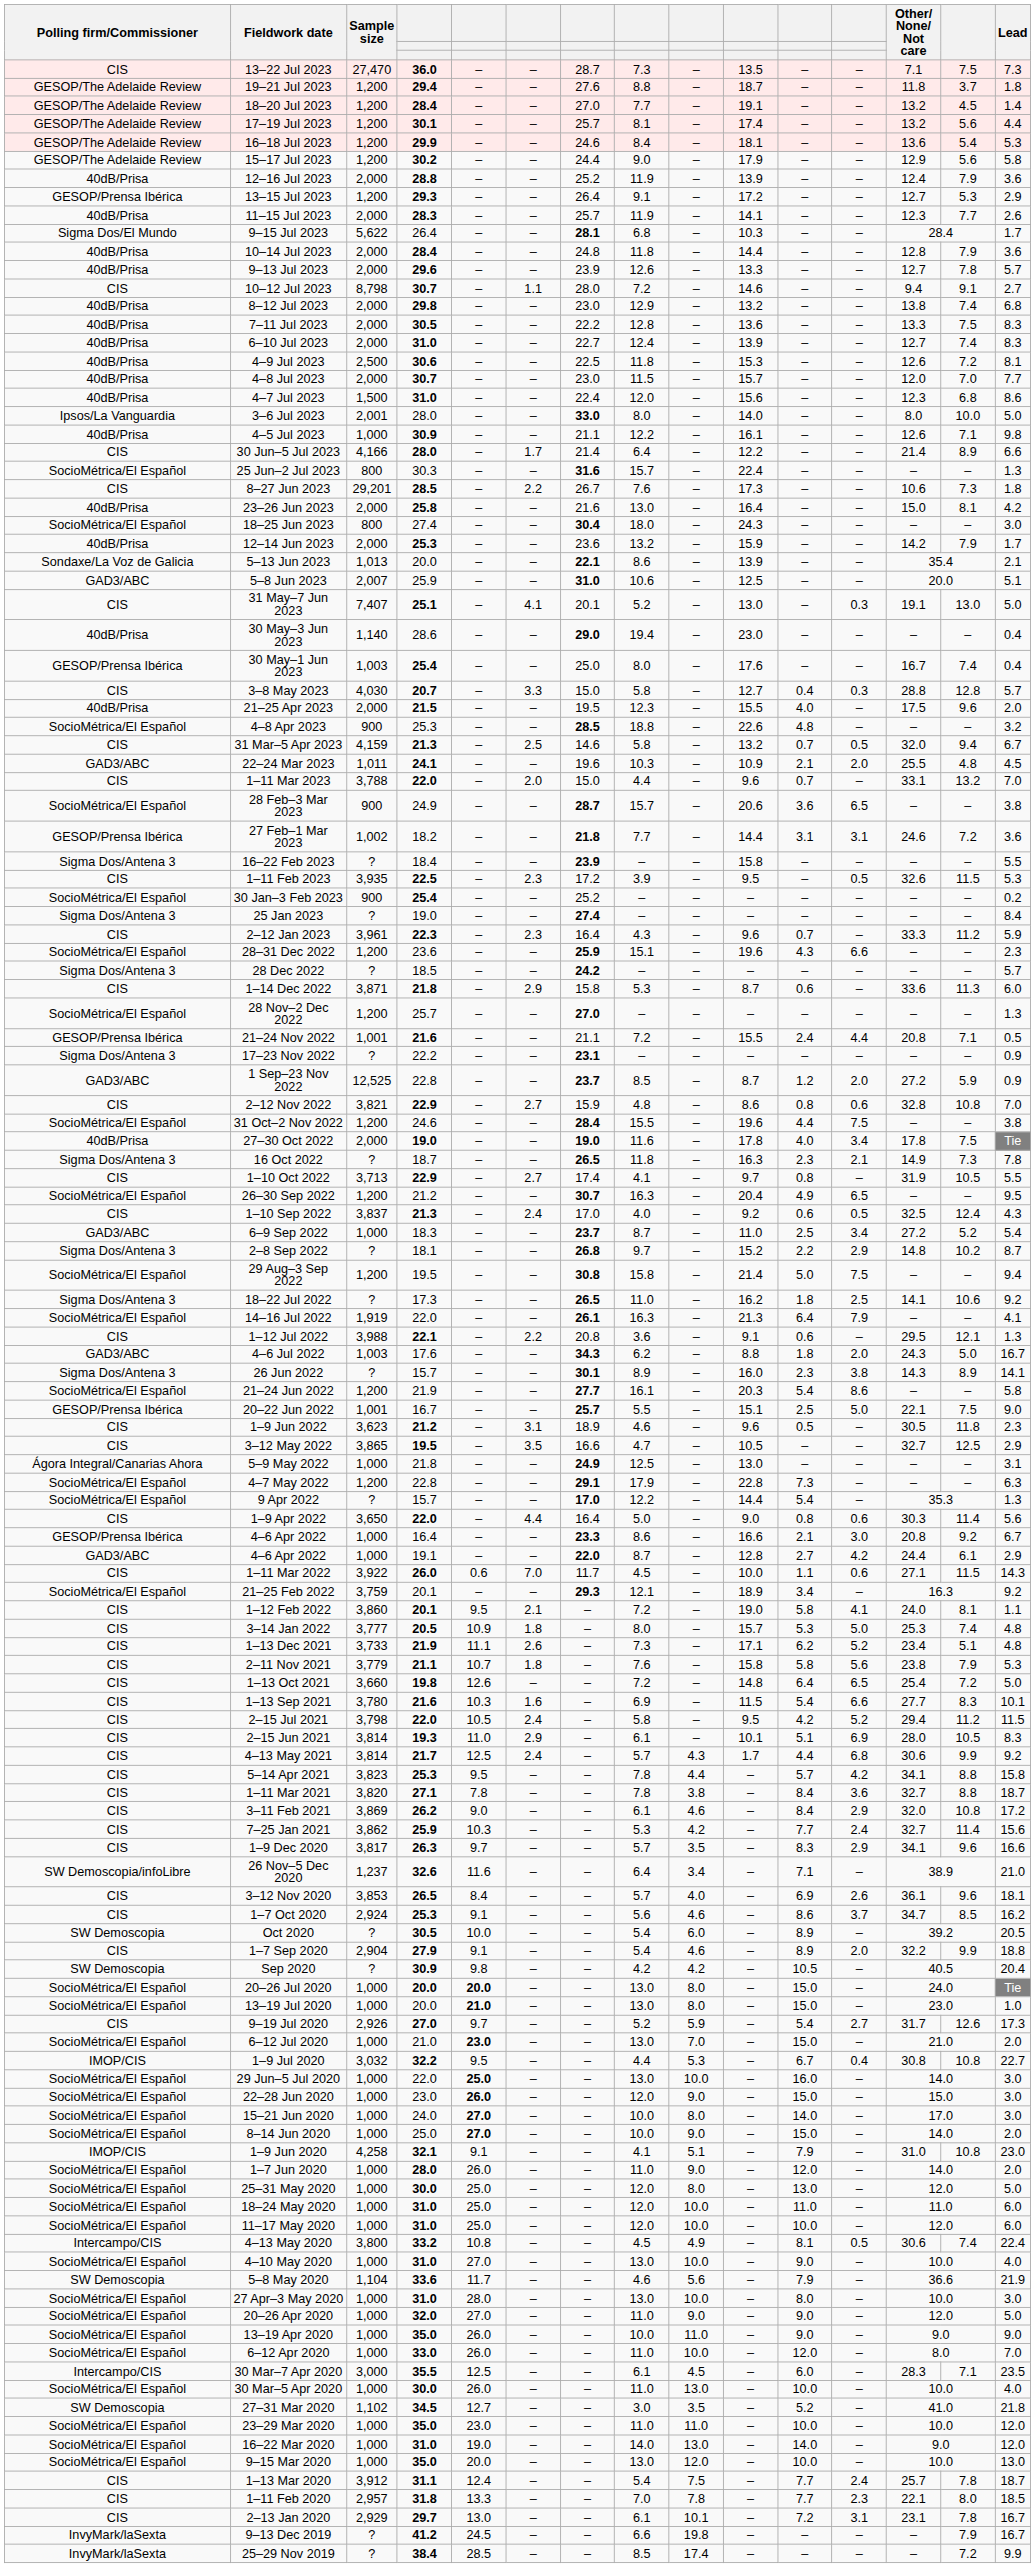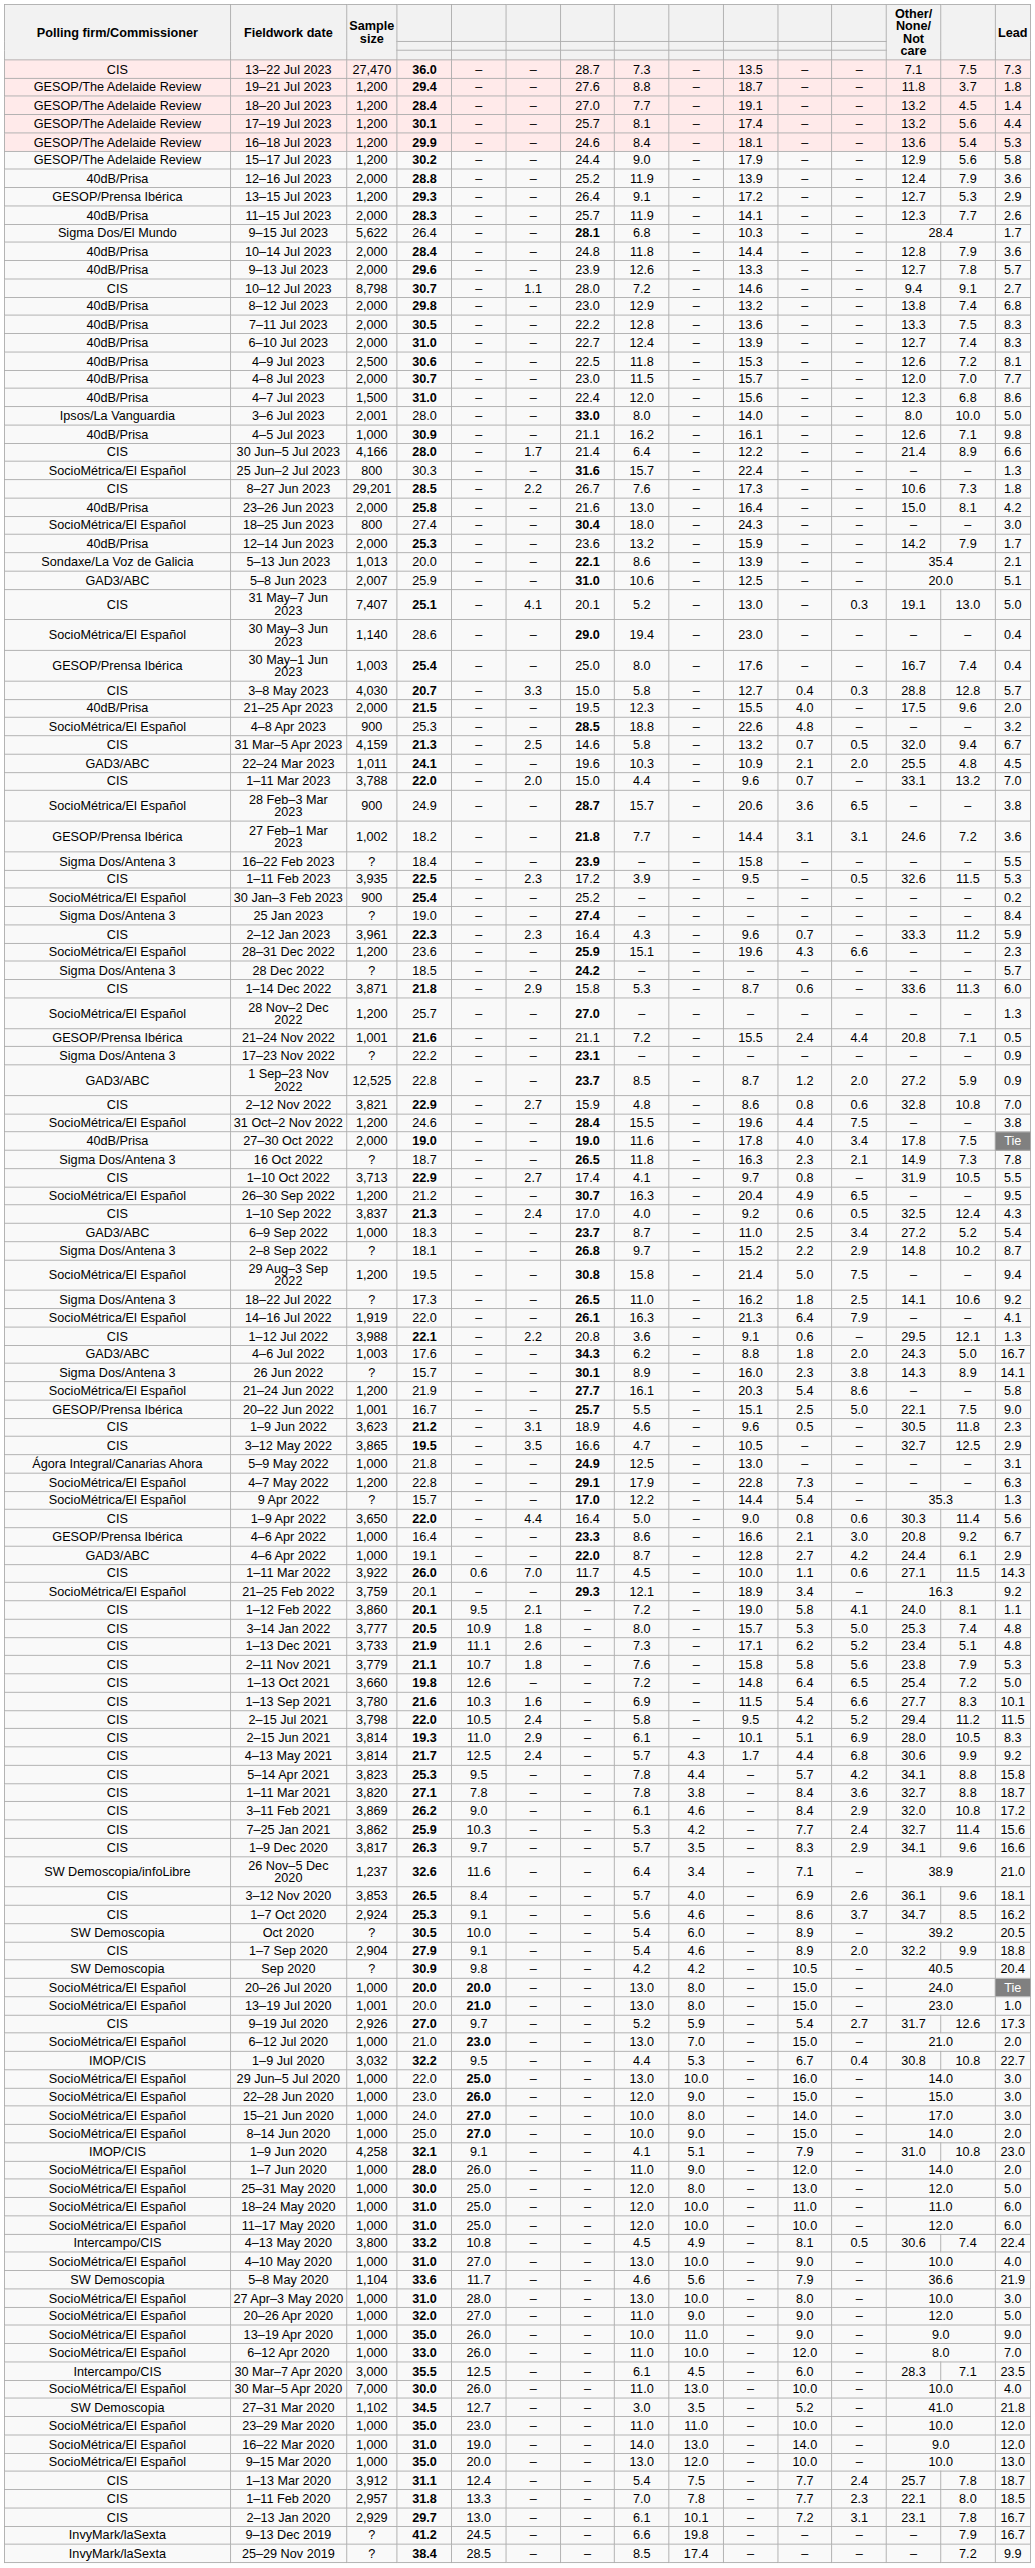(642, 434) 12.2 -> (642, 434) 16.2
(117, 635) 40dB/Prisa -> (117, 635) SocioMétrica/El Español
(372, 2006) 1,000 -> (372, 2006) 1,001
(372, 2390) 1,000 -> (372, 2390) 7,000
